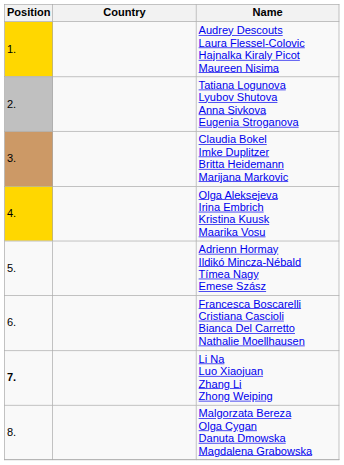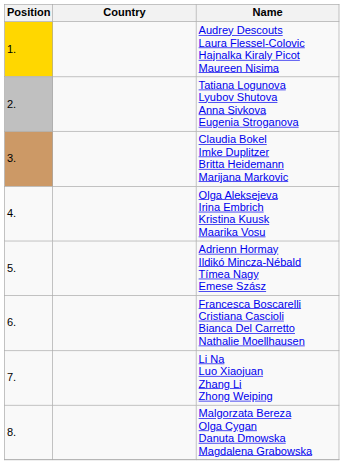(11, 213) gold background -> (11, 213) no background
(11, 378) bold -> (11, 378) normal
